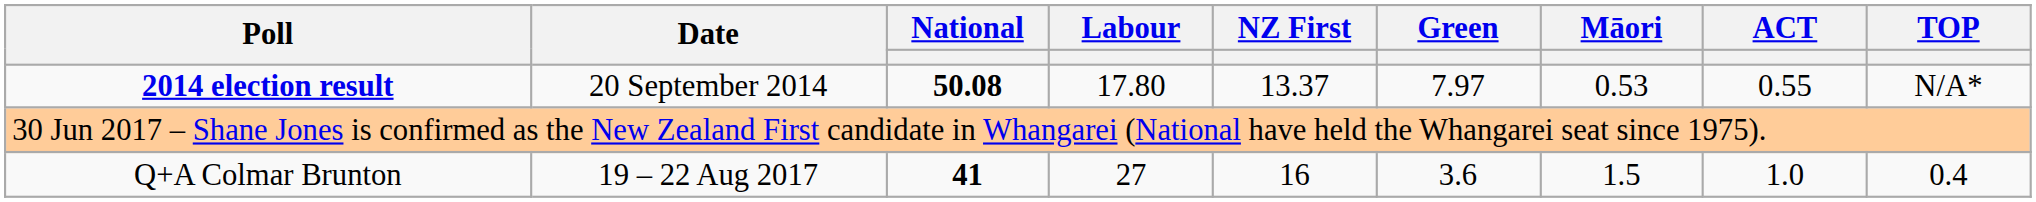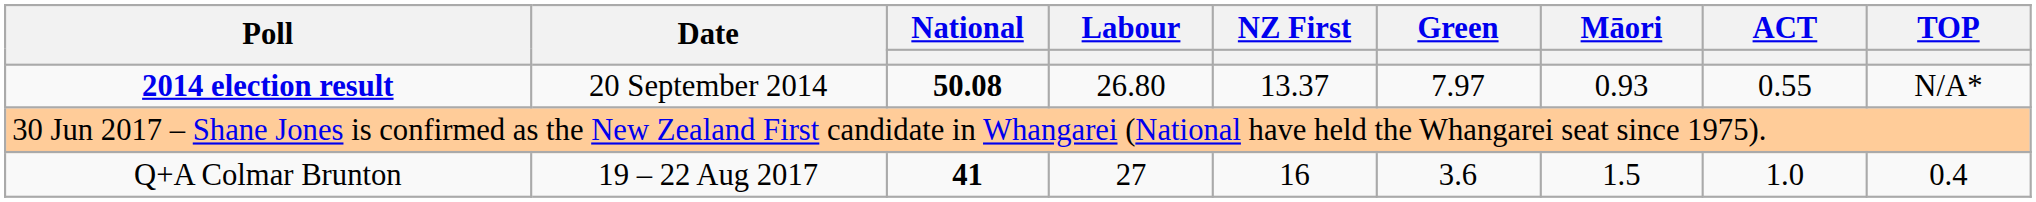(1131, 86) 17.80 -> (1131, 86) 26.80
(1621, 86) 0.53 -> (1621, 86) 0.93
